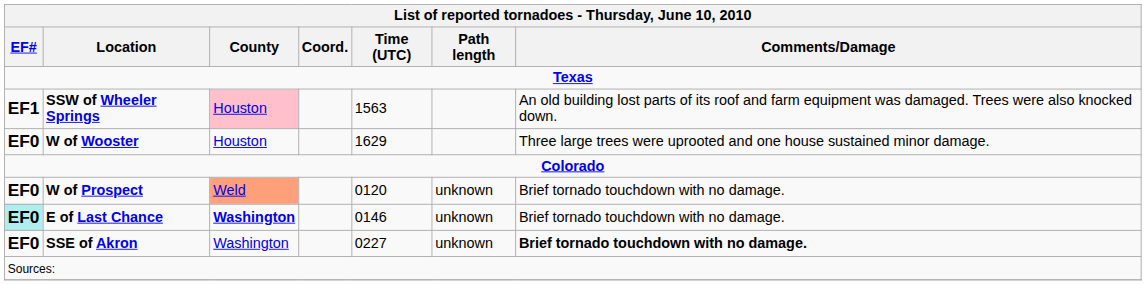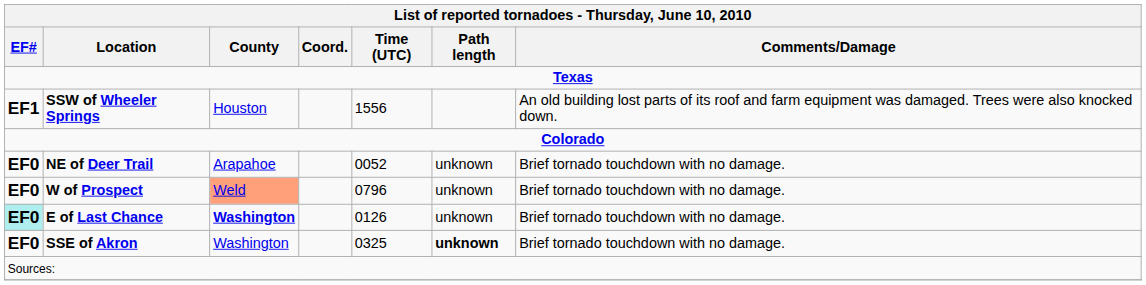(240, 108) pink background -> (240, 108) no background
(371, 108) 1563 -> (371, 108) 1556
- row: (92, 141)
+ row: (100, 164)
(371, 190) 0120 -> (371, 190) 0796
(371, 217) 0146 -> (371, 217) 0126
(371, 243) 0227 -> (371, 243) 0325
(464, 243) normal -> (467, 243) bold
(663, 243) bold -> (652, 243) normal
